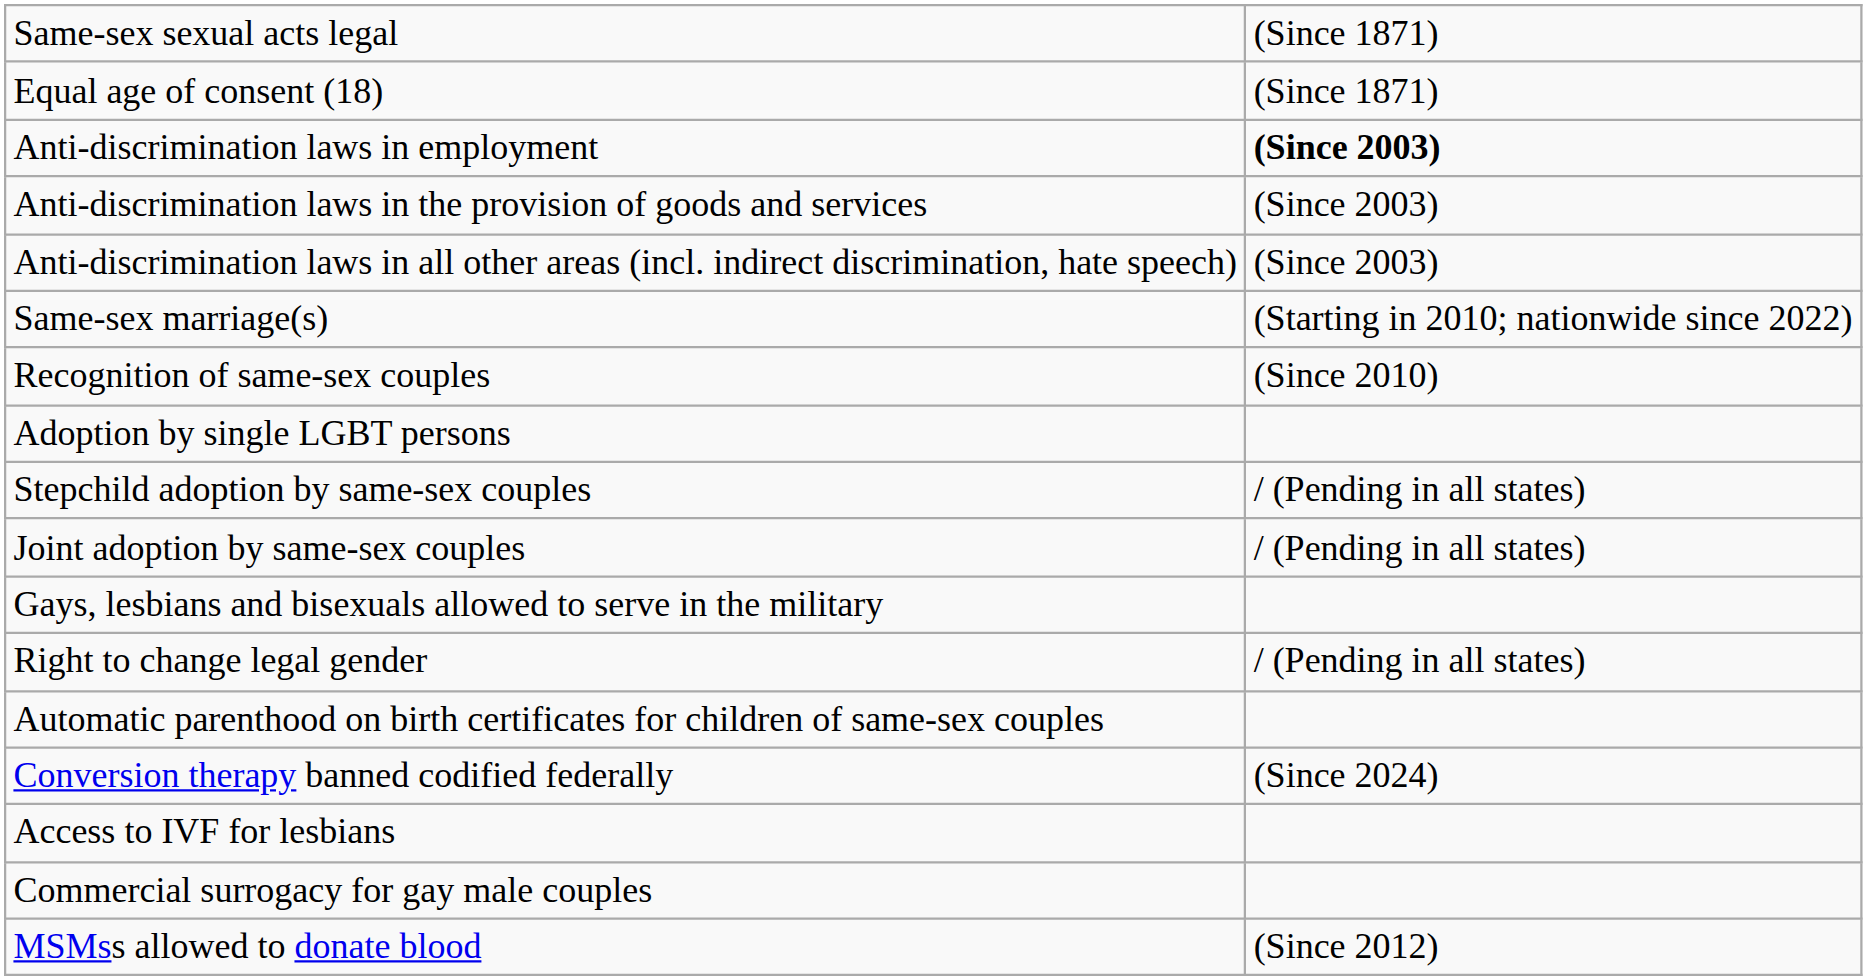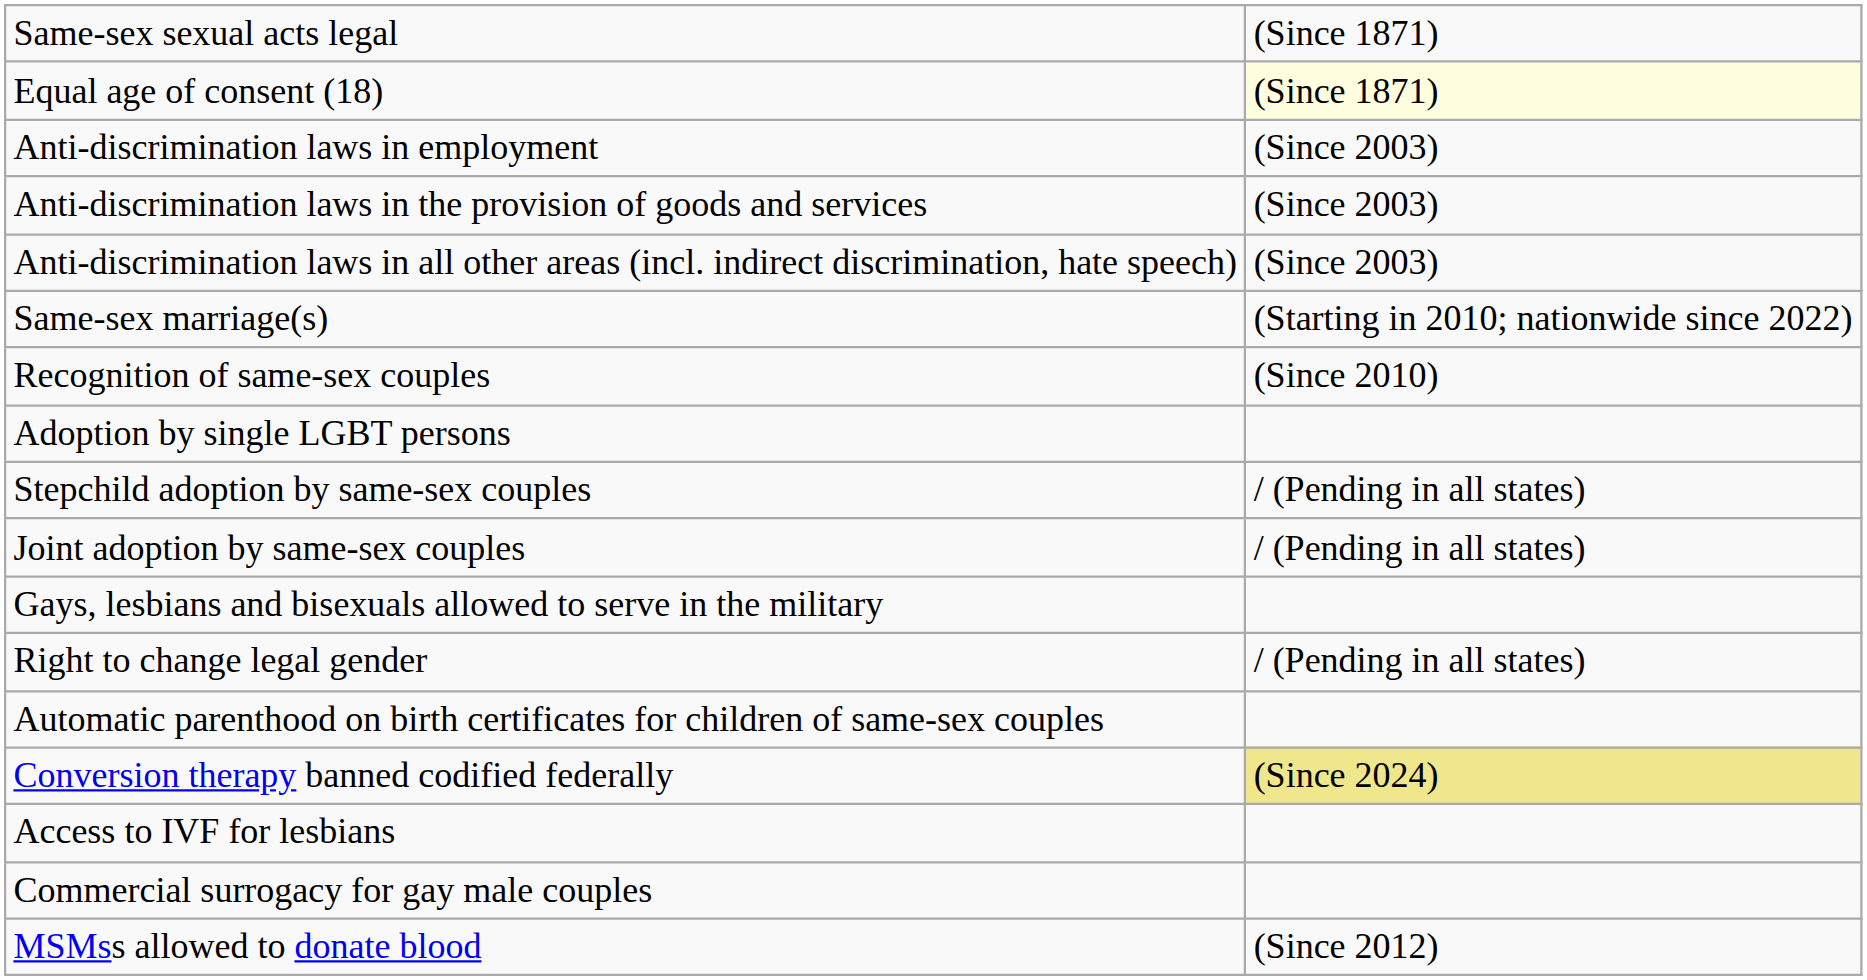(1346, 90) no background -> (1346, 90) lightyellow background
(1347, 147) bold -> (1346, 147) normal
(1346, 775) no background -> (1346, 775) khaki background
